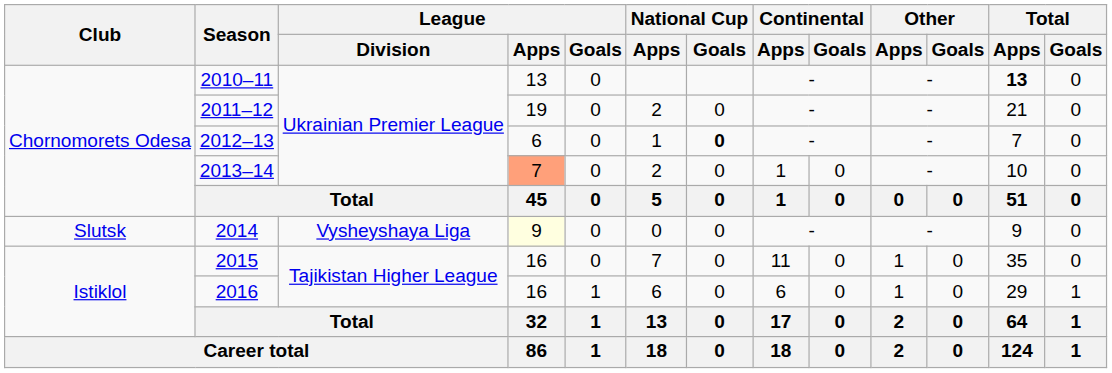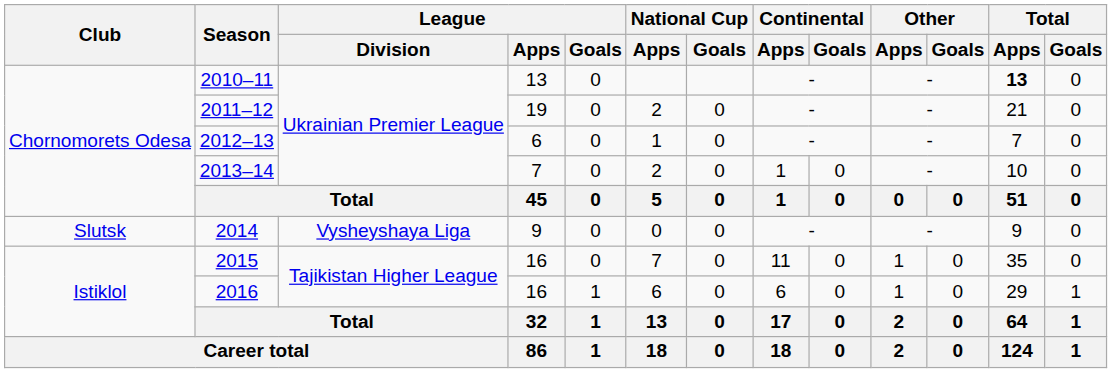(720, 140) bold -> (720, 140) normal
(536, 170) lightsalmon background -> (536, 170) no background
(536, 230) lightyellow background -> (536, 230) no background
